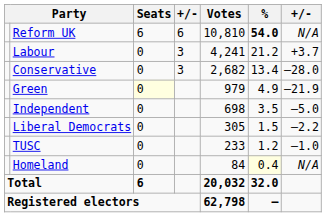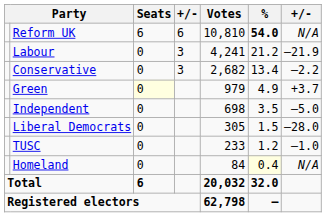(305, 52) +3.7 -> (301, 52) –21.9
(301, 70) –28.0 -> (305, 70) –2.2
(301, 89) –21.9 -> (305, 89) +3.7
(305, 127) –2.2 -> (301, 127) –28.0
